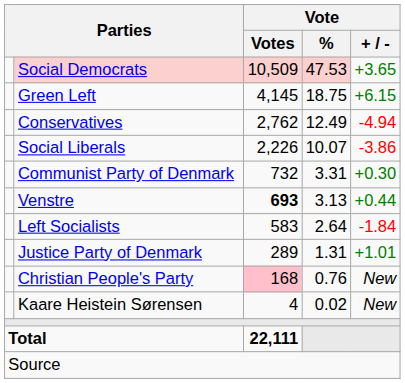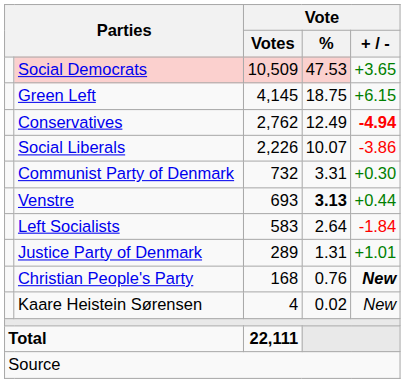(377, 122) normal -> (377, 122) bold
(284, 200) bold -> (284, 200) normal
(331, 200) normal -> (331, 200) bold
(284, 278) pink background -> (284, 278) no background
(380, 278) normal -> (379, 278) bold
